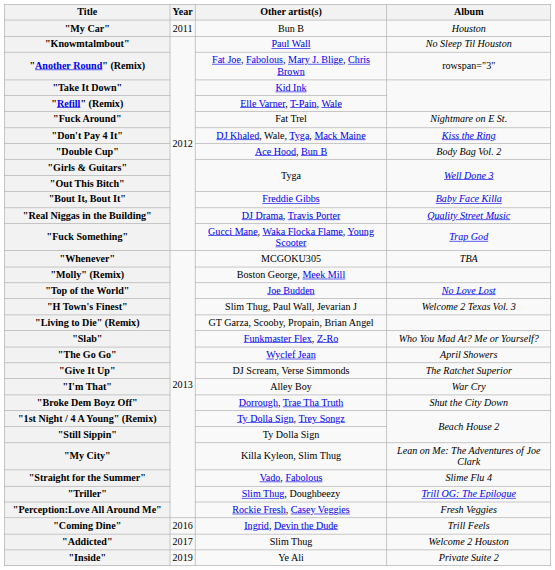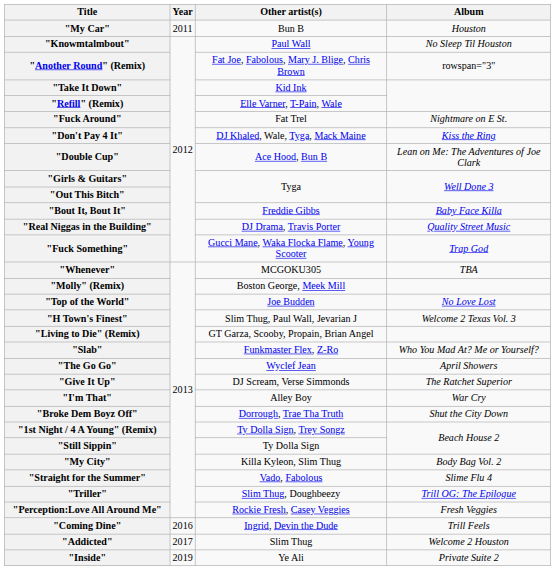(469, 151) Body Bag Vol. 2 -> (469, 157) Lean on Me: The Adventures of Joe Clark
(469, 456) Lean on Me: The Adventures of Joe Clark -> (469, 462) Body Bag Vol. 2
